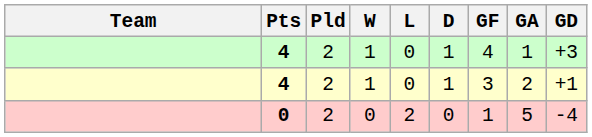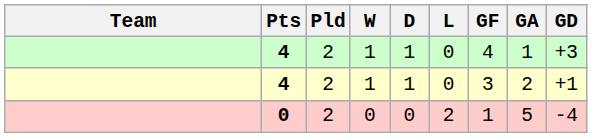columns swapped: (449, 21) <-> (409, 21)
